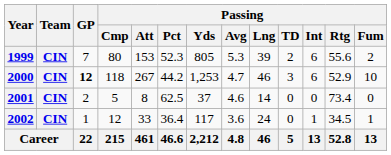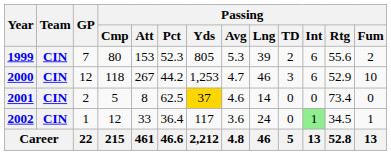(86, 77) bold -> (86, 77) normal
(204, 98) no background -> (204, 98) gold background
(314, 118) no background -> (314, 118) lightgreen background
